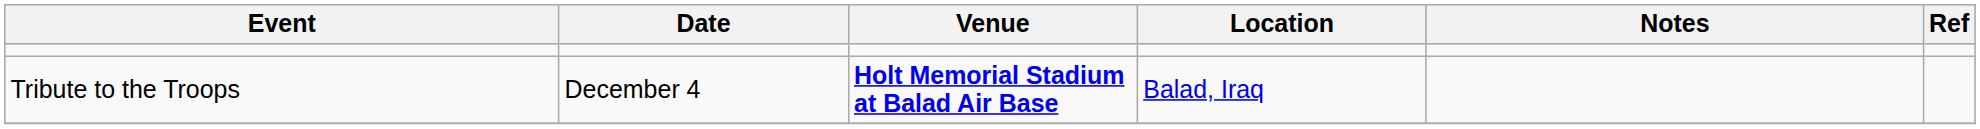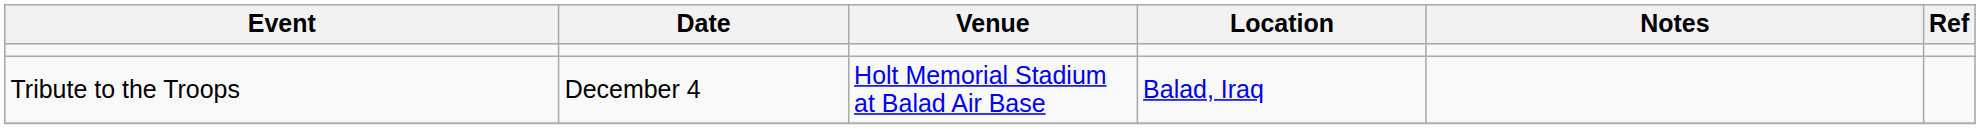(989, 89) bold -> (980, 89) normal
